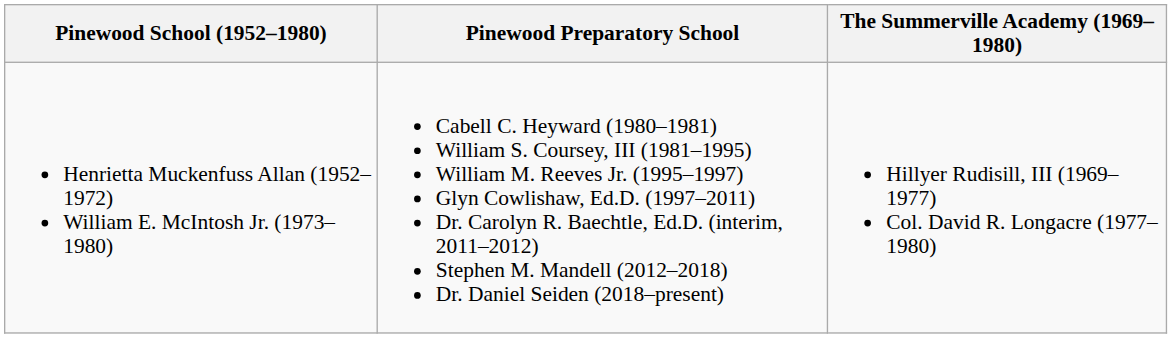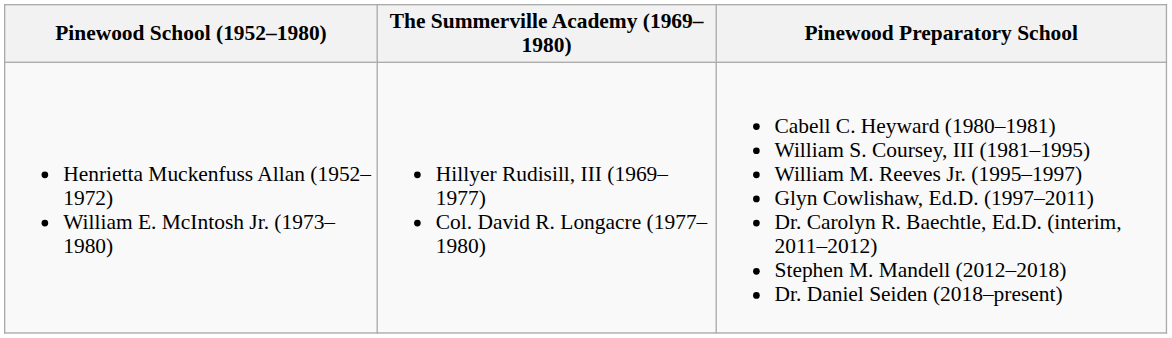columns swapped: (997, 33) <-> (603, 33)
